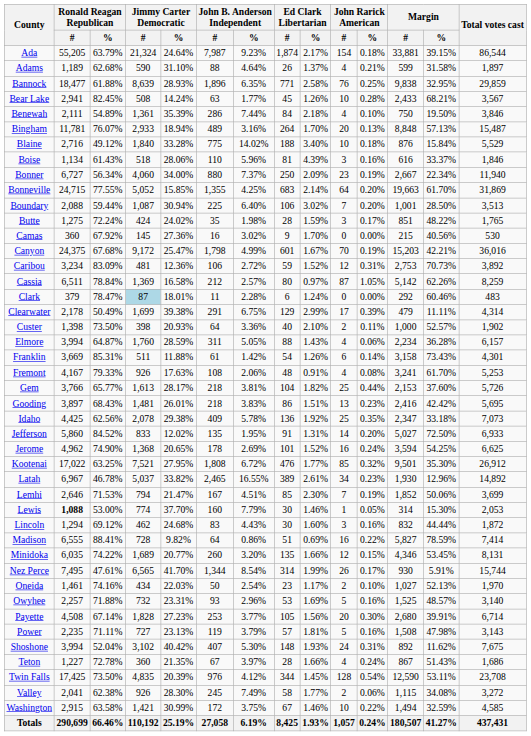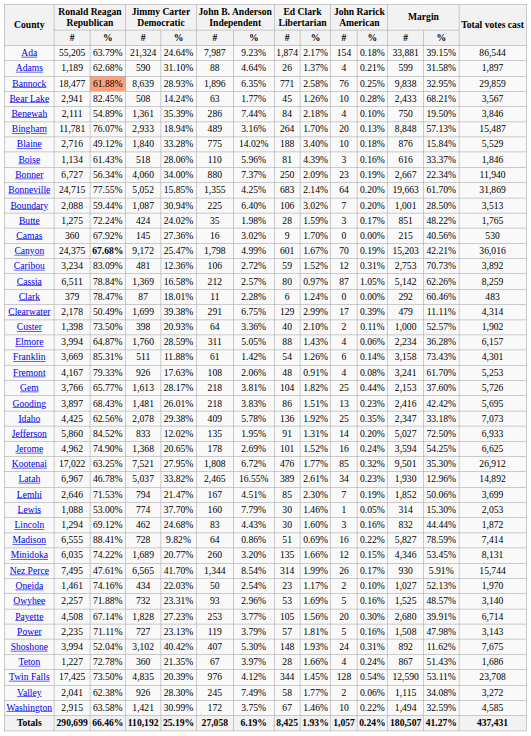(108, 83) no background -> (108, 83) lightsalmon background
(108, 251) normal -> (108, 251) bold
(143, 296) lightblue background -> (143, 296) no background
(72, 510) bold -> (72, 510) normal
